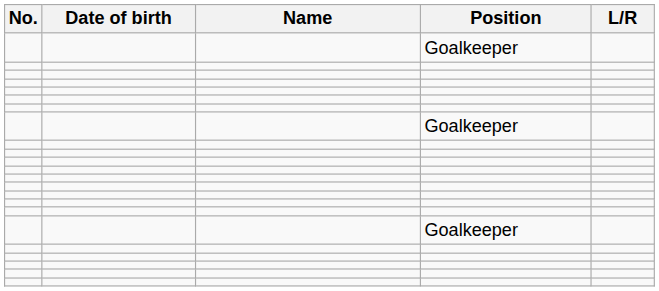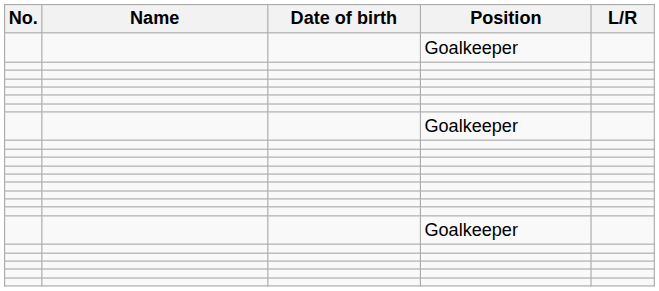columns swapped: (308, 18) <-> (119, 18)
